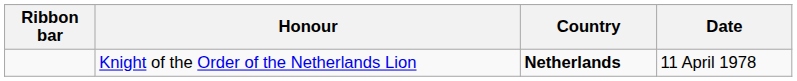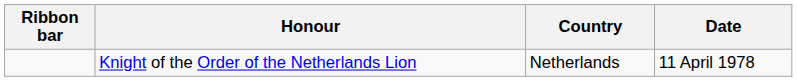(573, 62) bold -> (575, 62) normal
